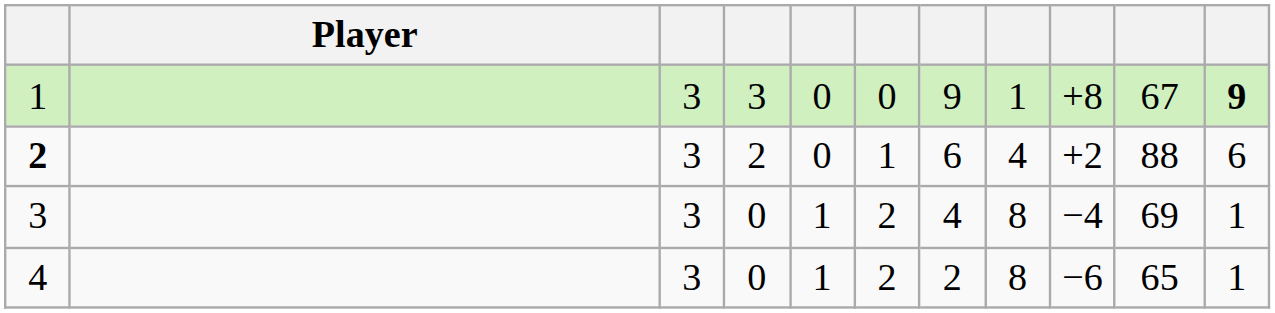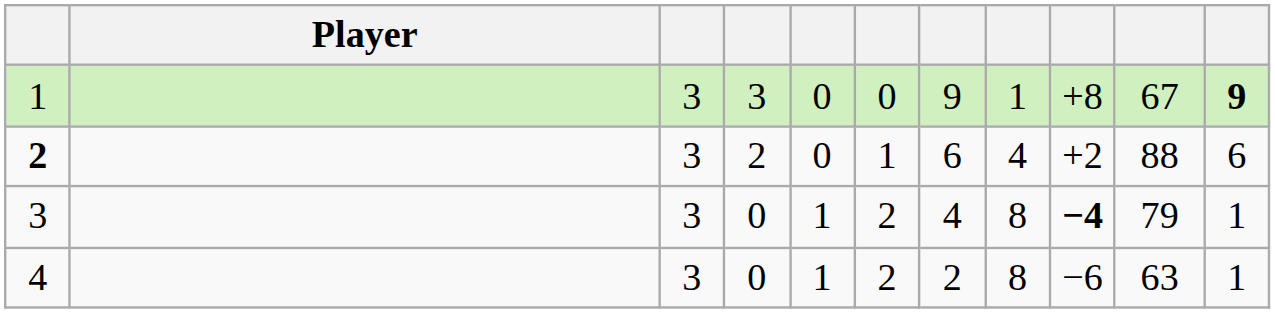(1083, 215) normal -> (1083, 215) bold
(1160, 215) 69 -> (1160, 215) 79
(1160, 276) 65 -> (1160, 276) 63
